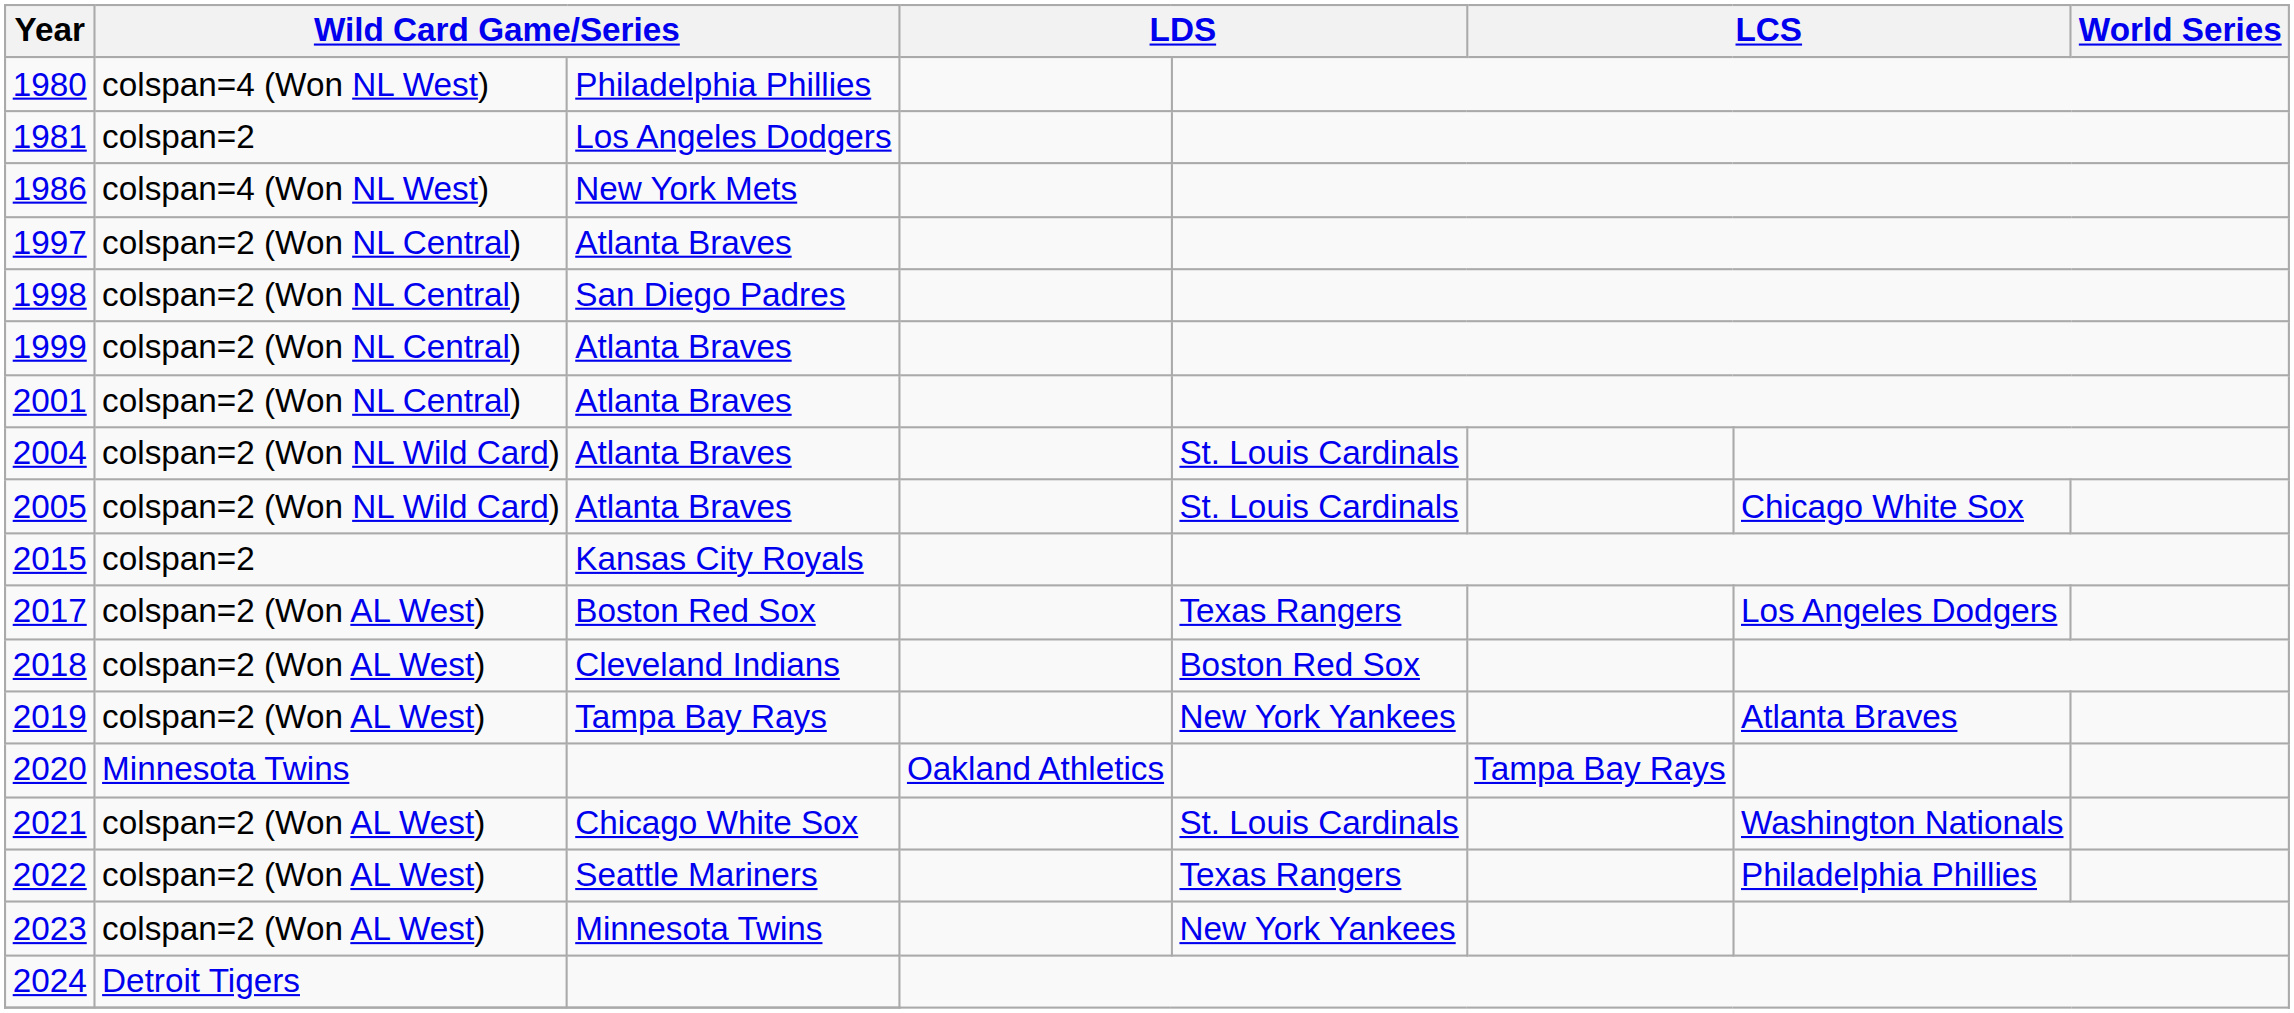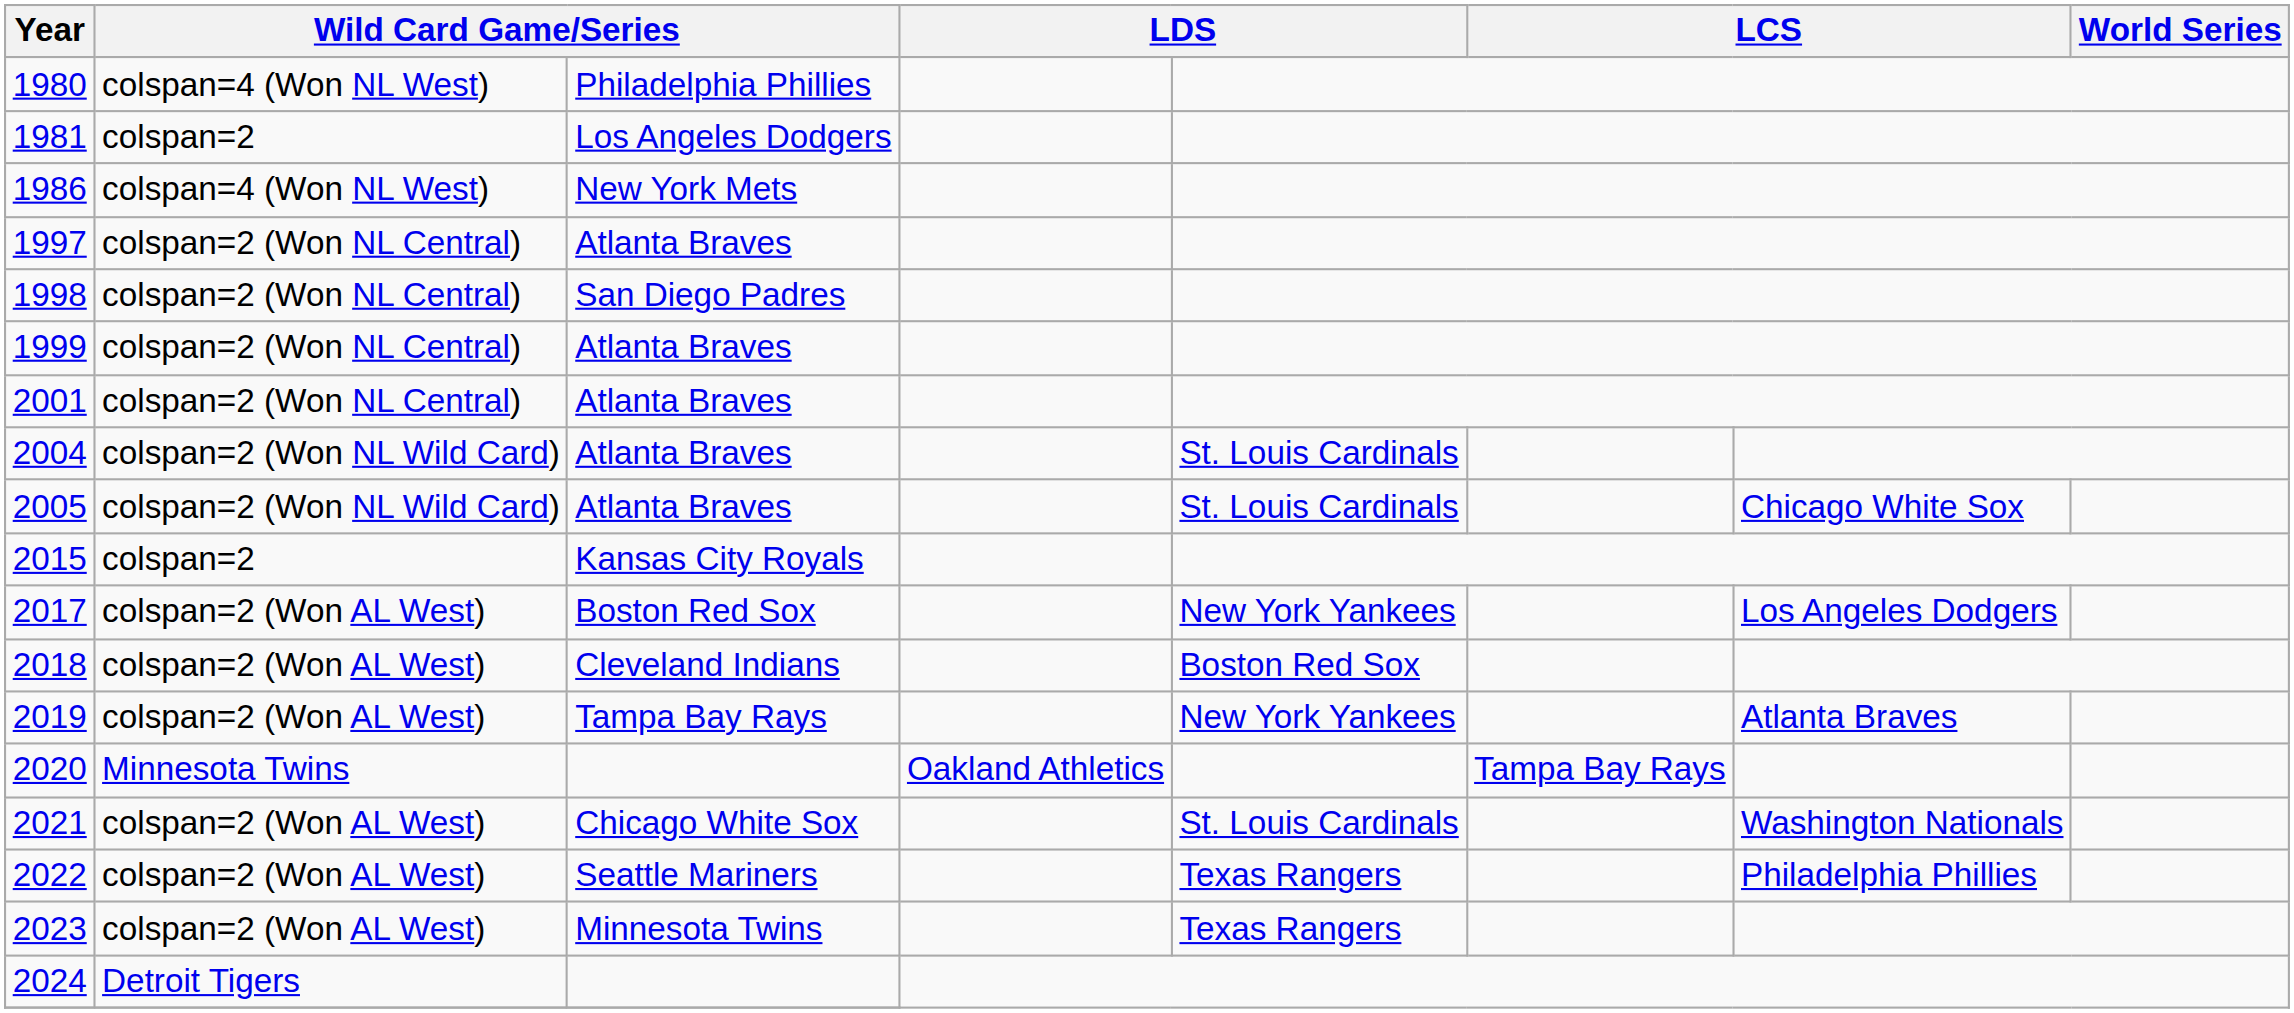(1290, 611) Texas Rangers -> (1318, 611) New York Yankees
(1318, 928) New York Yankees -> (1290, 928) Texas Rangers
